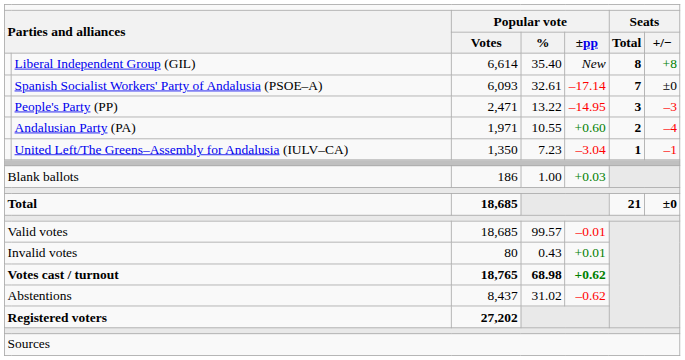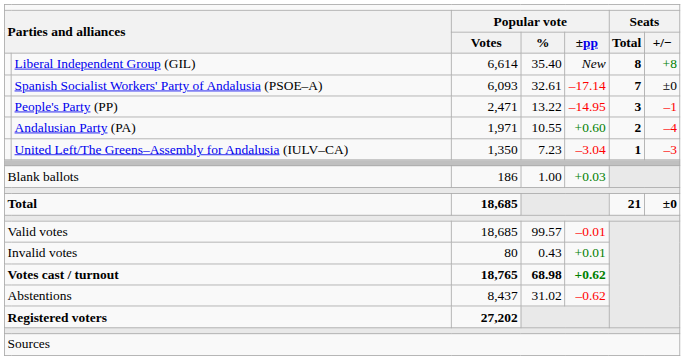(670, 106) –3 -> (670, 106) –1
(670, 149) –1 -> (670, 149) –3
